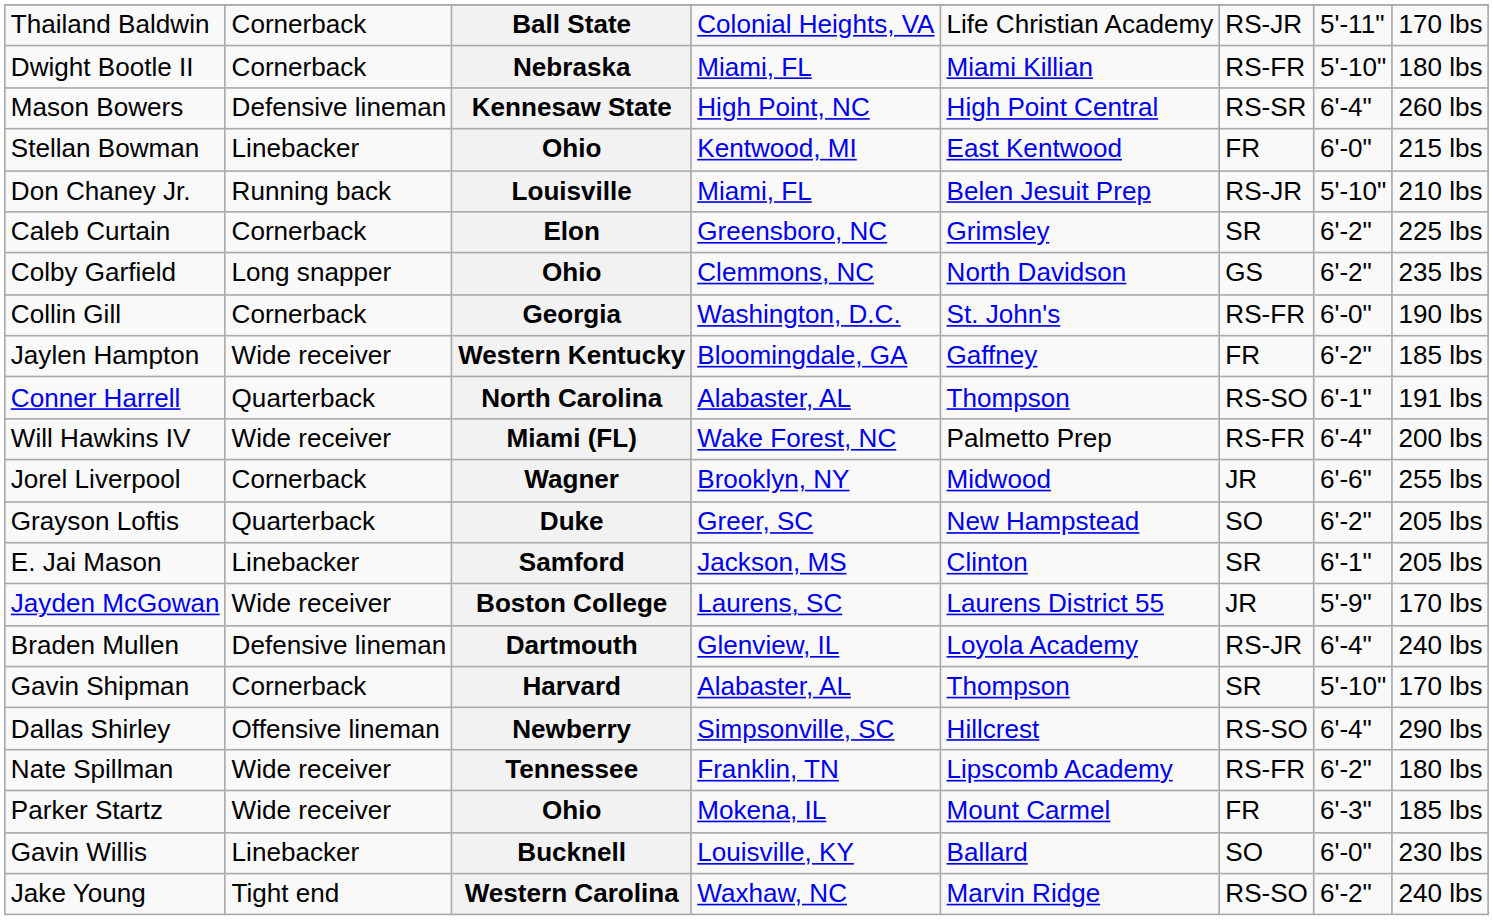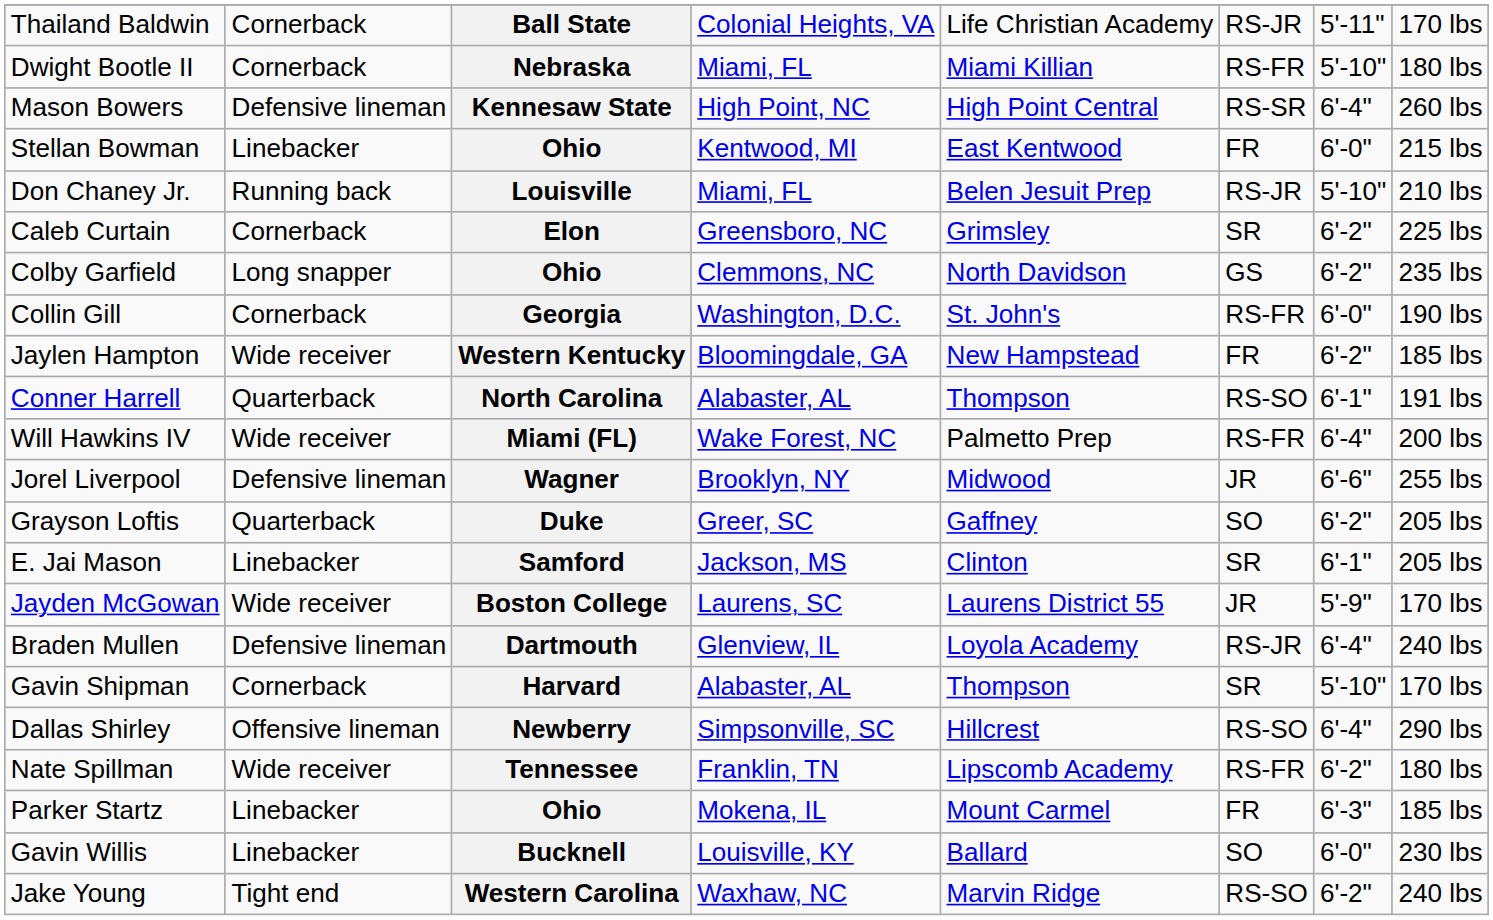(992, 356) Gaffney -> (1043, 356) New Hampstead
(299, 480) Cornerback -> (339, 480) Defensive lineman
(1043, 521) New Hampstead -> (992, 521) Gaffney
(311, 811) Wide receiver -> (295, 811) Linebacker
